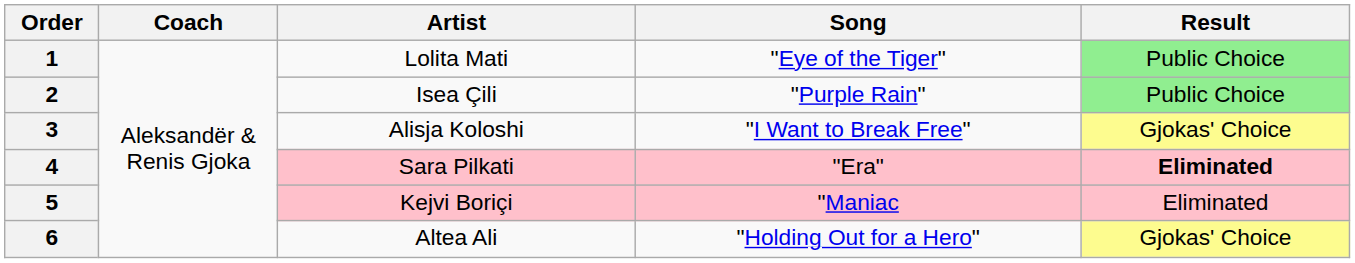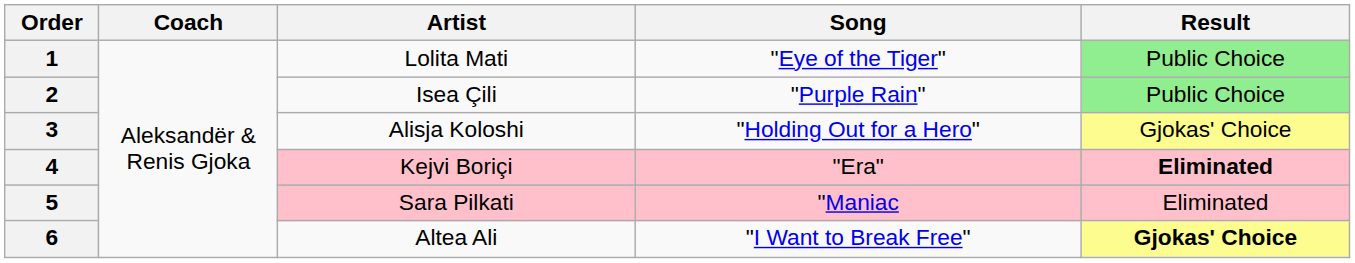(858, 130) "I Want to Break Free" -> (858, 130) "Holding Out for a Hero"
(456, 166) Sara Pilkati -> (456, 166) Kejvi Boriçi
(456, 202) Kejvi Boriçi -> (456, 202) Sara Pilkati
(858, 238) "Holding Out for a Hero" -> (858, 238) "I Want to Break Free"
(1215, 238) normal -> (1215, 238) bold
